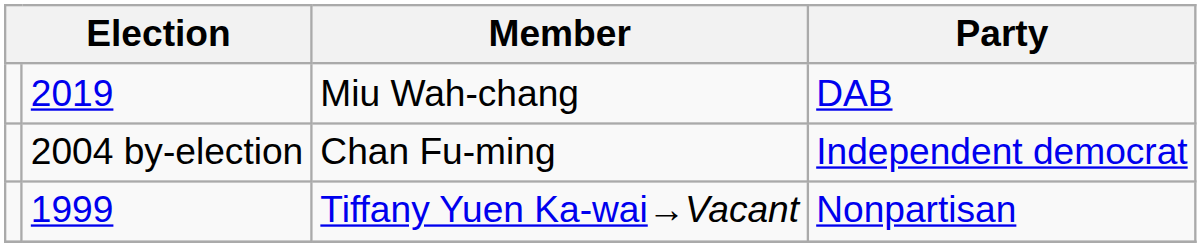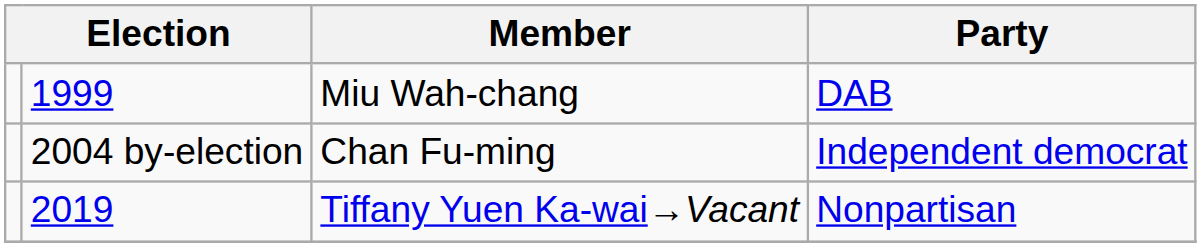(72, 92) 2019 -> (72, 92) 1999
(72, 210) 1999 -> (72, 210) 2019
